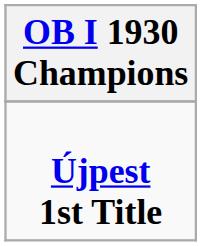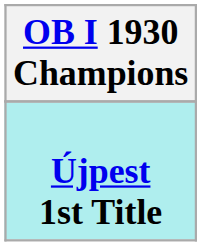(101, 190) no background -> (101, 190) paleturquoise background
